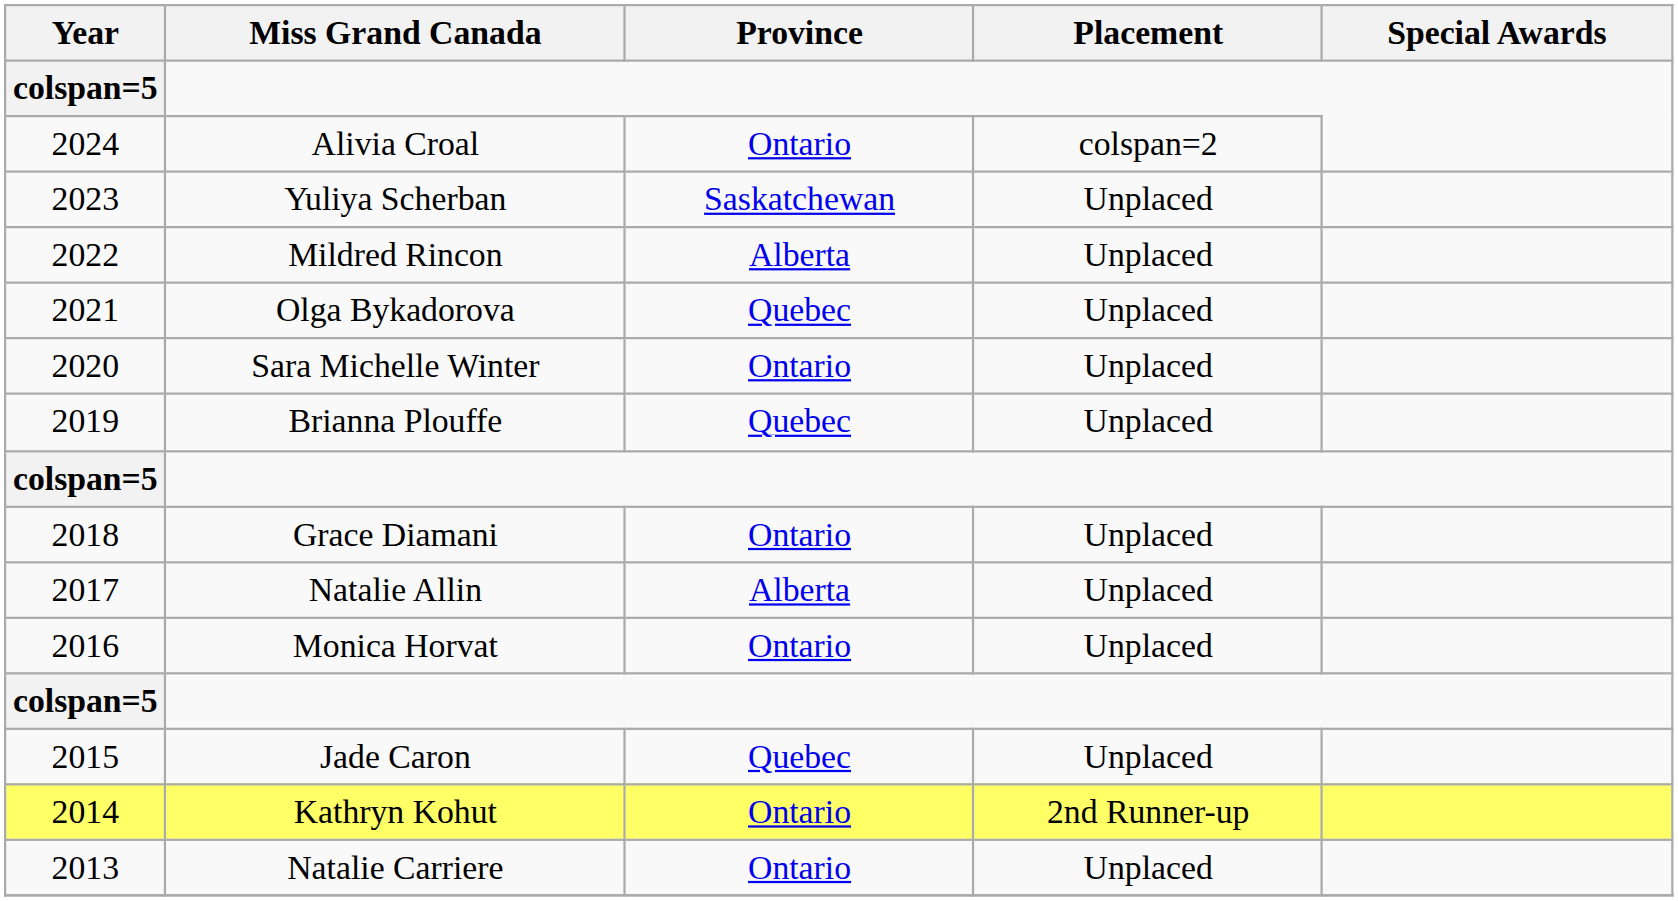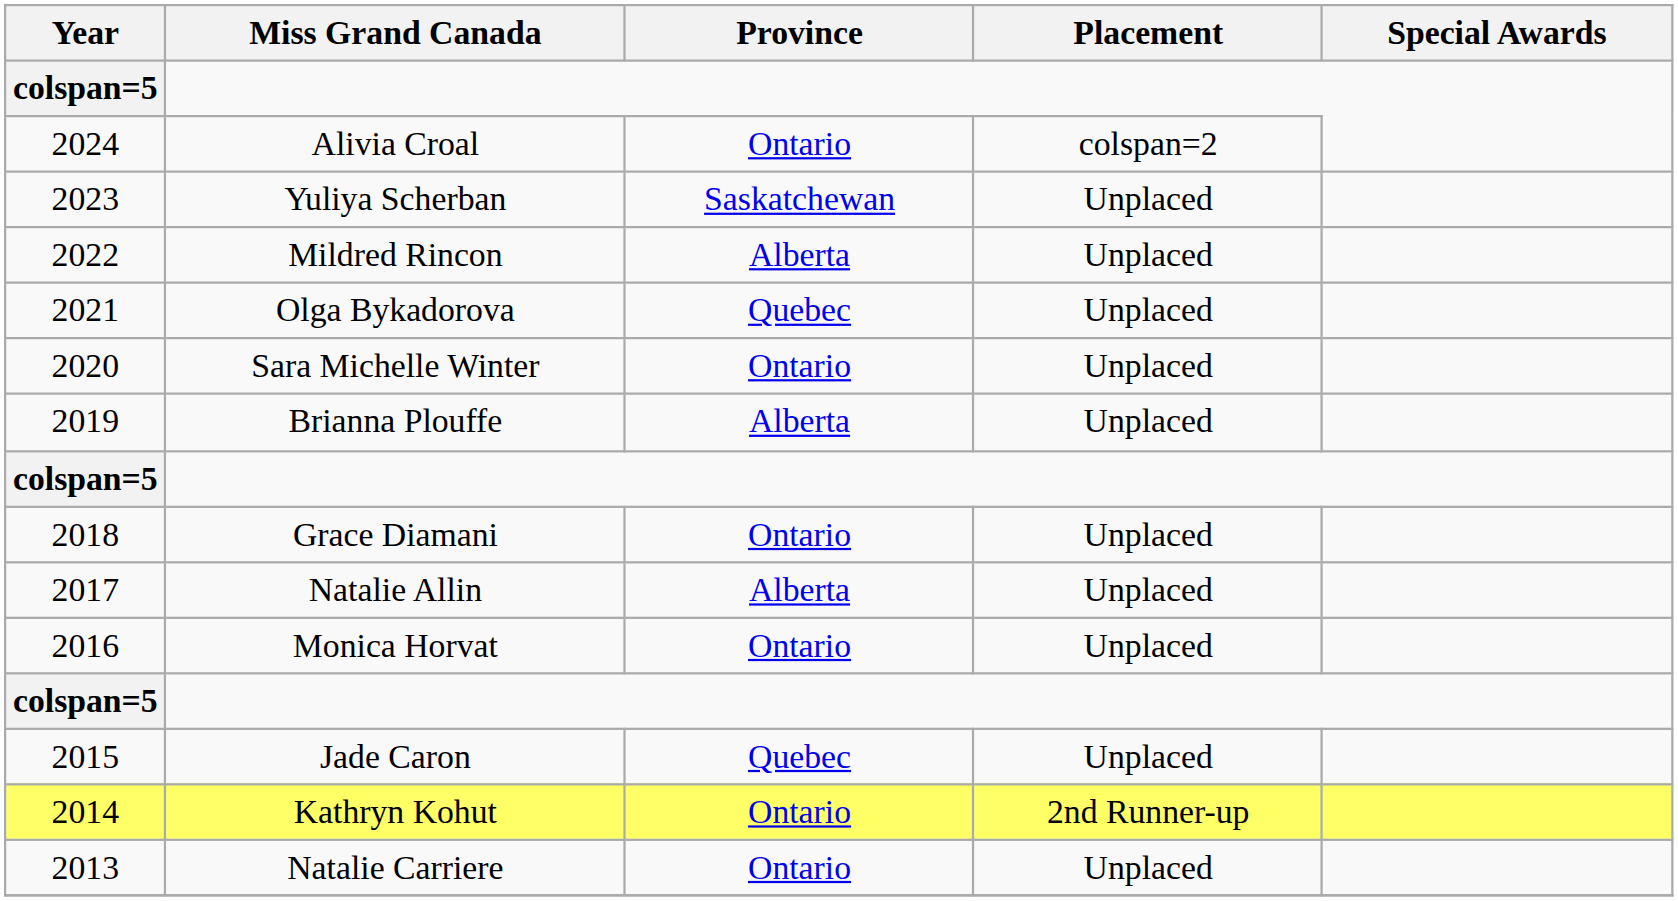(800, 421) Quebec -> (800, 421) Alberta
